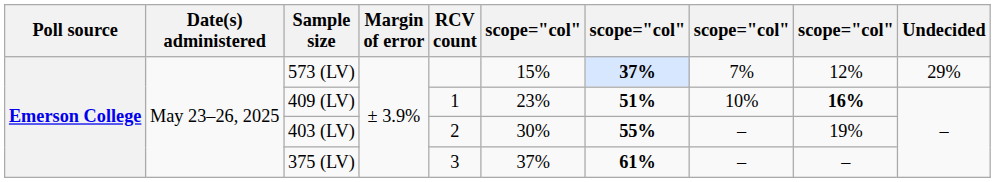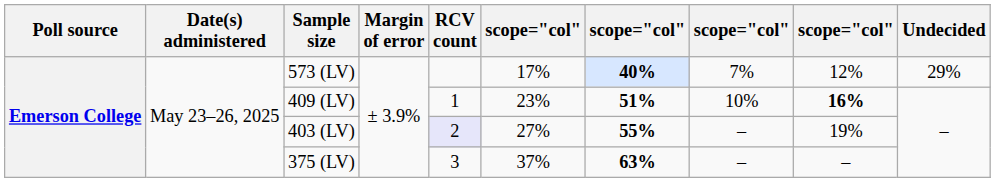(533, 71) 15% -> (533, 71) 17%
(637, 71) 37% -> (637, 71) 40%
(455, 132) no background -> (455, 132) lavender background
(533, 132) 30% -> (533, 132) 27%
(637, 162) 61% -> (637, 162) 63%
